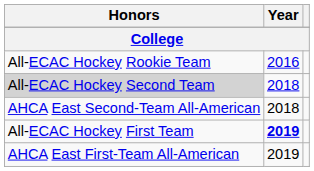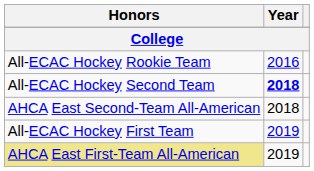(111, 85) lightgrey background -> (111, 85) no background
(283, 85) normal -> (283, 85) bold
(283, 131) bold -> (283, 131) normal
(124, 154) no background -> (124, 154) khaki background
